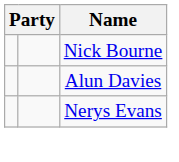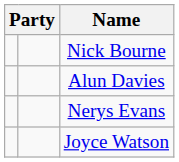+ row: (116, 141)
